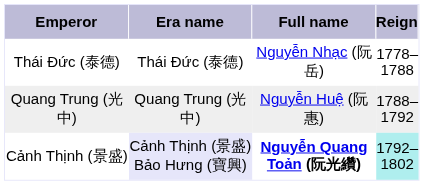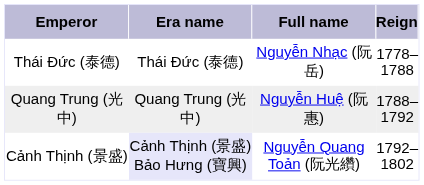(314, 155) bold -> (314, 155) normal
(397, 156) paleturquoise background -> (397, 156) no background
